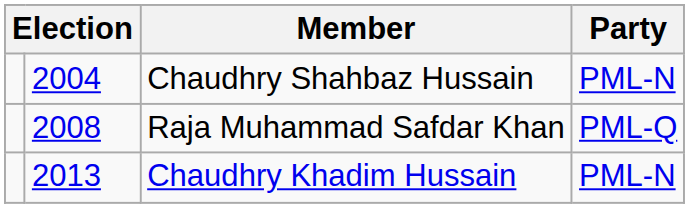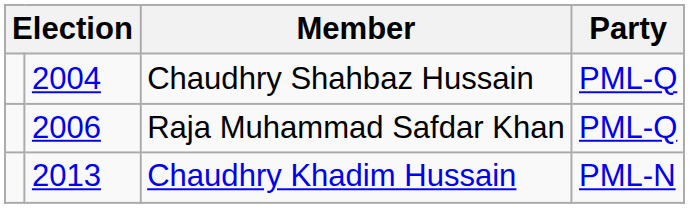(627, 78) PML-N -> (628, 78) PML-Q
(66, 127) 2008 -> (66, 127) 2006
